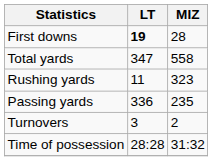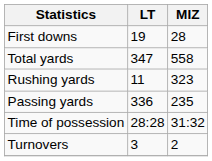(138, 36) bold -> (138, 36) normal
rows swapped: (38, 123) <-> (66, 144)
